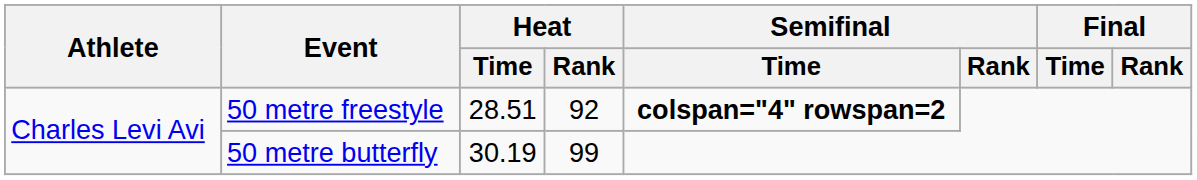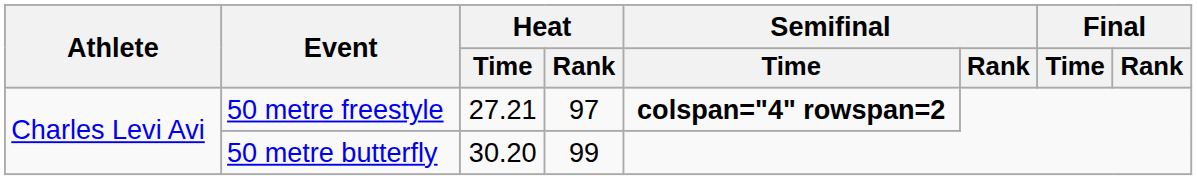(503, 110) 28.51 -> (503, 110) 27.21
(584, 110) 92 -> (584, 110) 97
(503, 153) 30.19 -> (503, 153) 30.20
